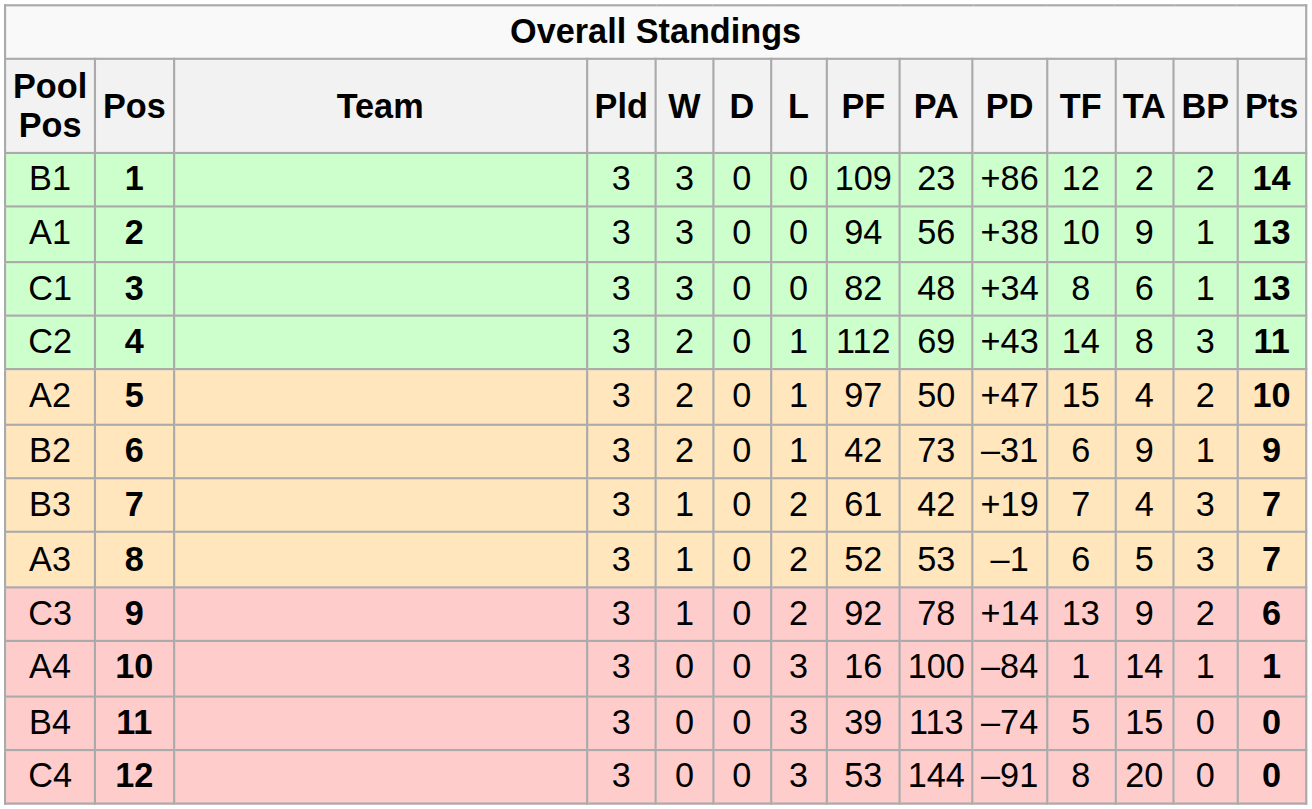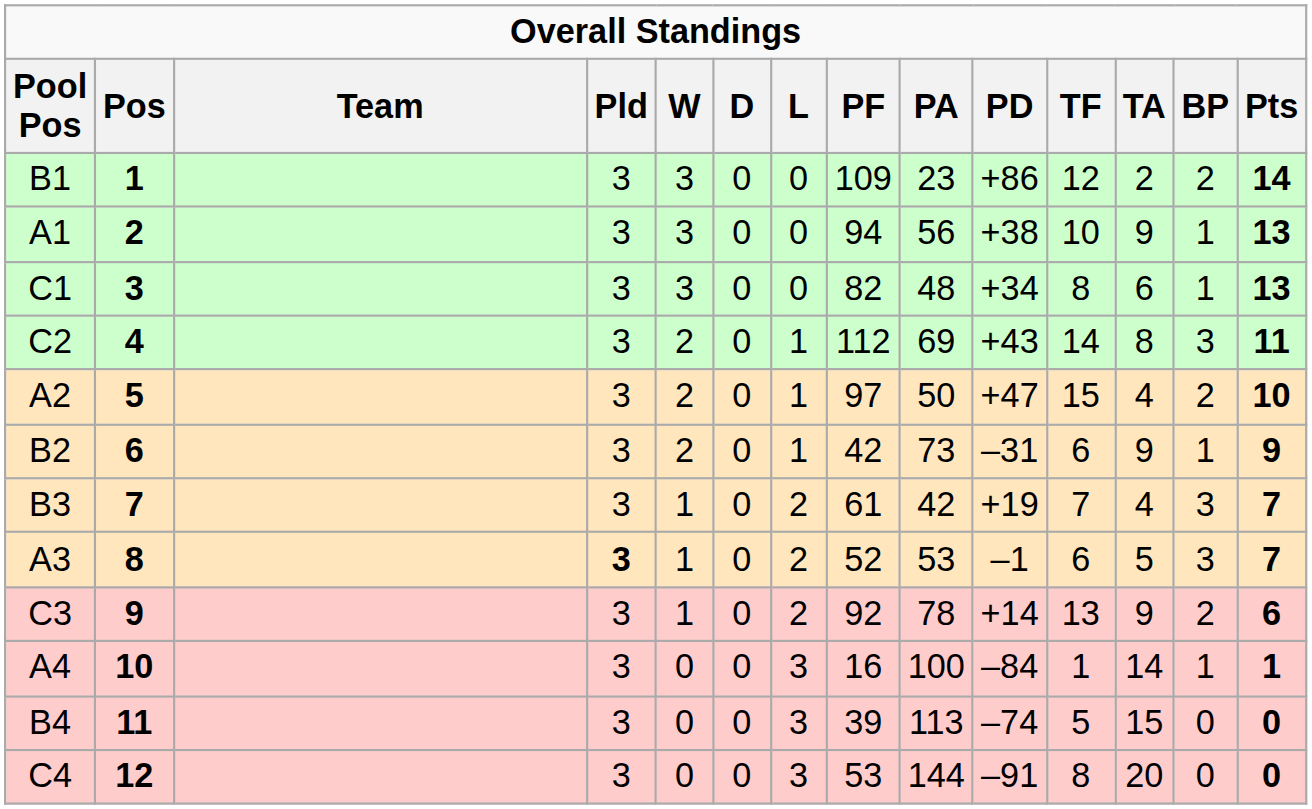(621, 559) normal -> (621, 559) bold
